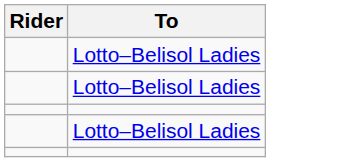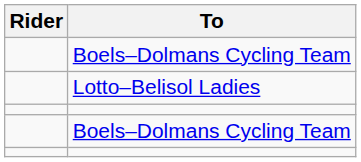(167, 54) Lotto–Belisol Ladies -> (212, 54) Boels–Dolmans Cycling Team
(167, 130) Lotto–Belisol Ladies -> (212, 130) Boels–Dolmans Cycling Team
